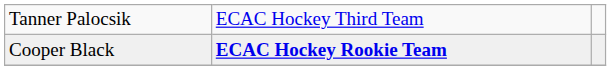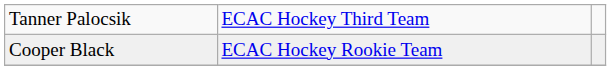(331, 49) bold -> (332, 49) normal
